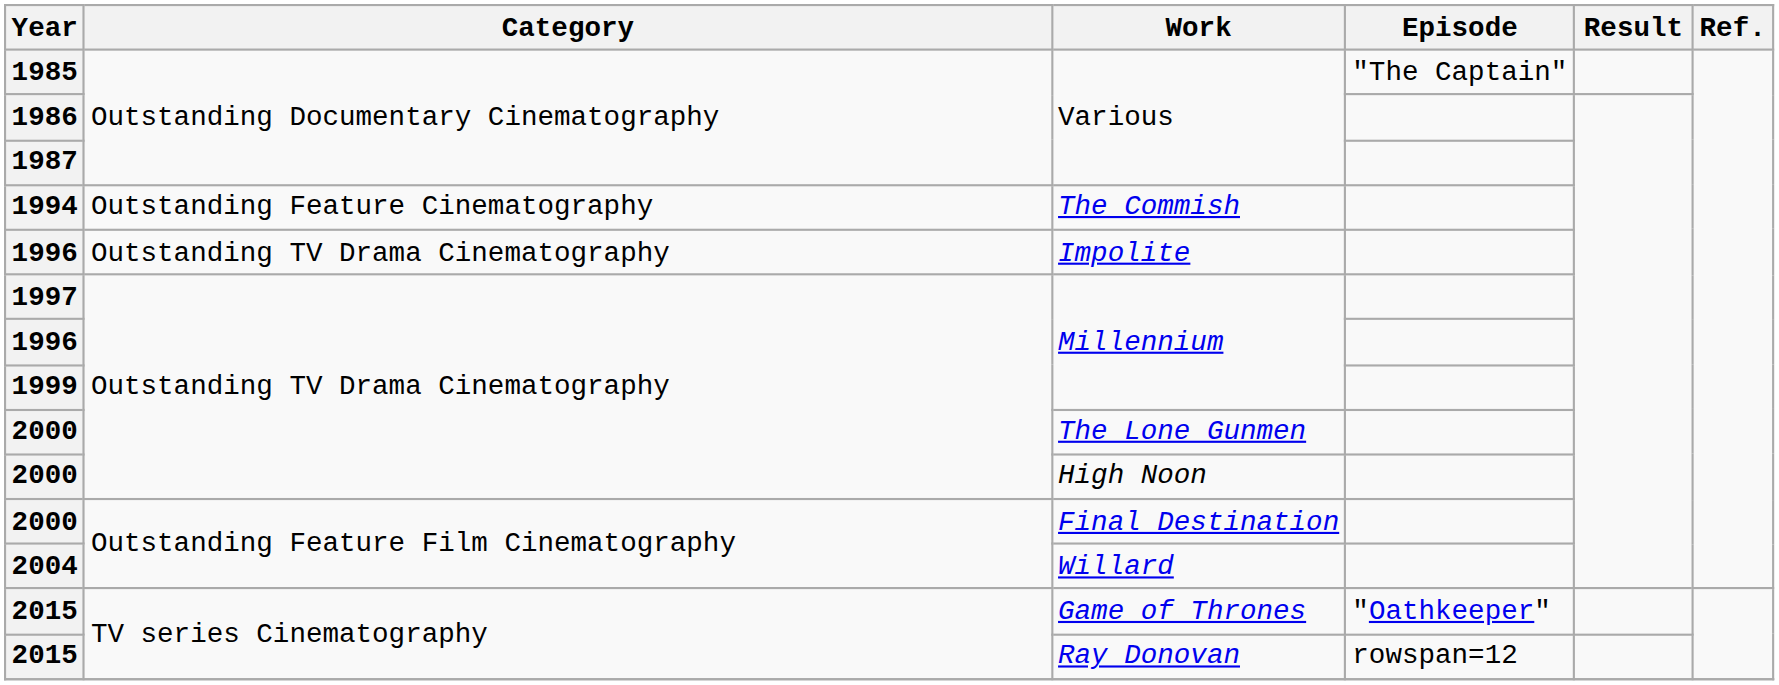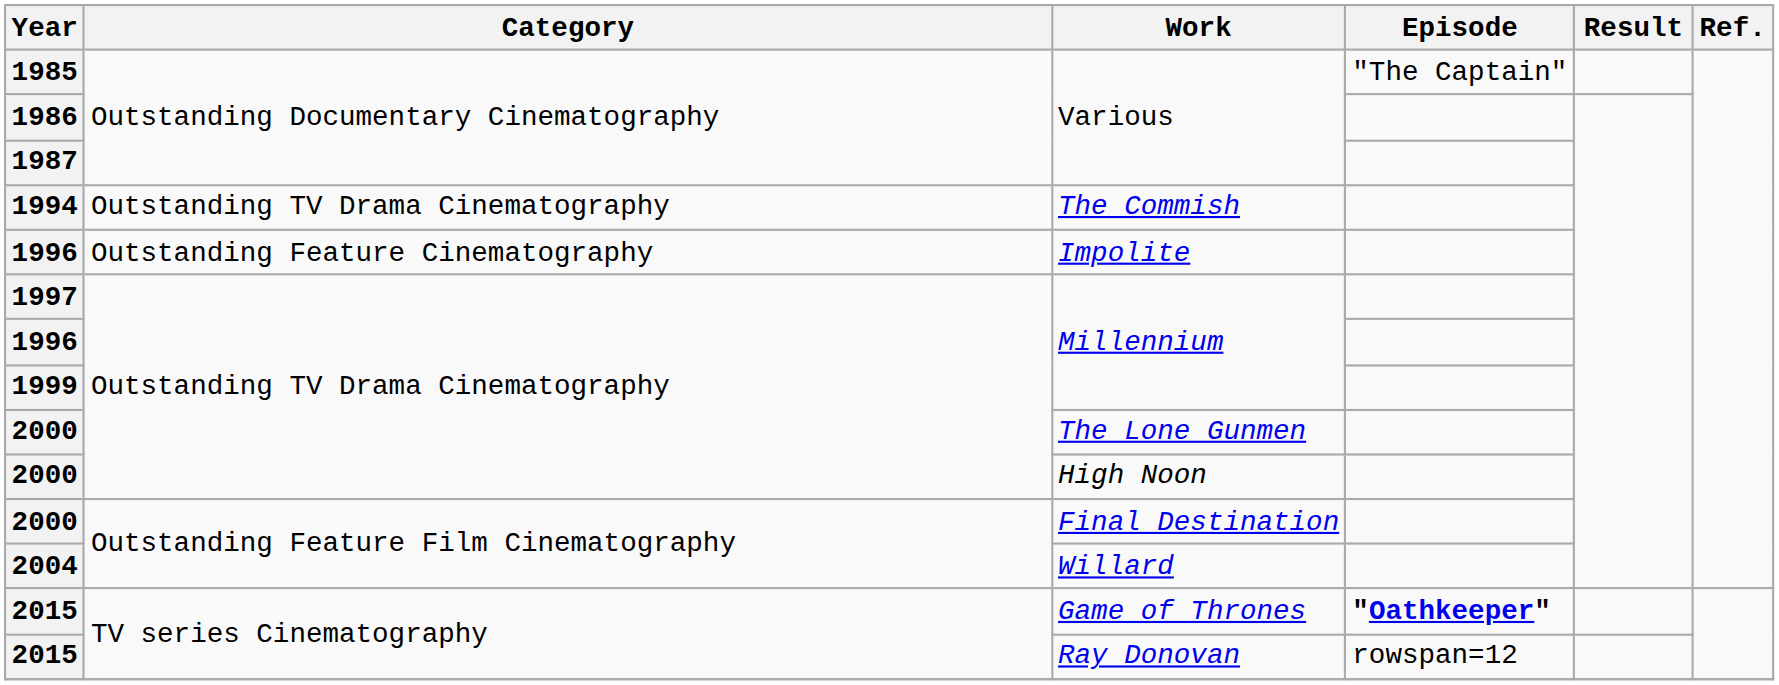(372, 207) Outstanding Feature Cinematography -> (380, 207) Outstanding TV Drama Cinematography
(380, 252) Outstanding TV Drama Cinematography -> (372, 252) Outstanding Feature Cinematography
(1452, 611) normal -> (1452, 611) bold
